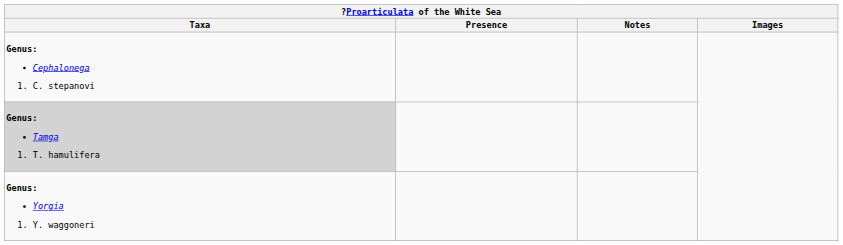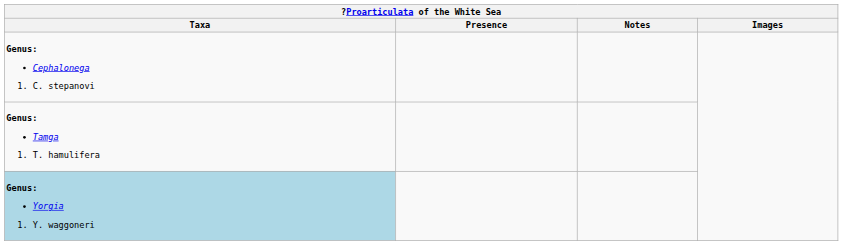(200, 137) lightgrey background -> (200, 137) no background
(200, 207) no background -> (200, 207) lightblue background
